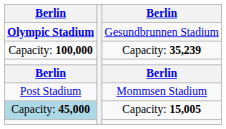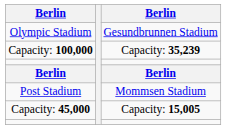(51, 31) bold -> (51, 31) normal
(51, 110) lightblue background -> (51, 110) no background
